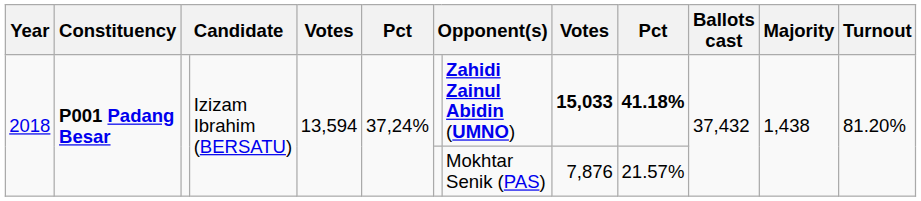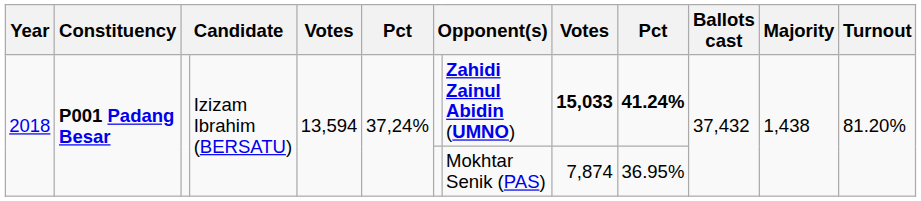(653, 100) 41.18% -> (653, 100) 41.24%
(590, 171) 7,876 -> (590, 171) 7,874
(653, 171) 21.57% -> (653, 171) 36.95%
